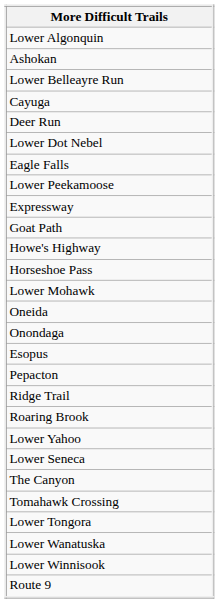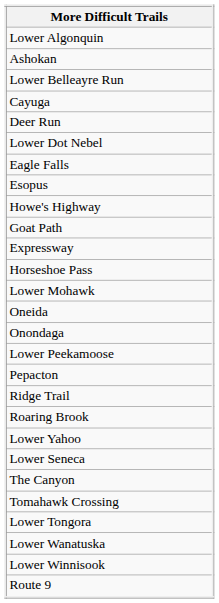(62, 185) Lower Peekamoose -> (29, 185) Esopus
(42, 206) Expressway -> (55, 206) Howe's Highway
(55, 248) Howe's Highway -> (42, 248) Expressway
(29, 353) Esopus -> (62, 353) Lower Peekamoose
